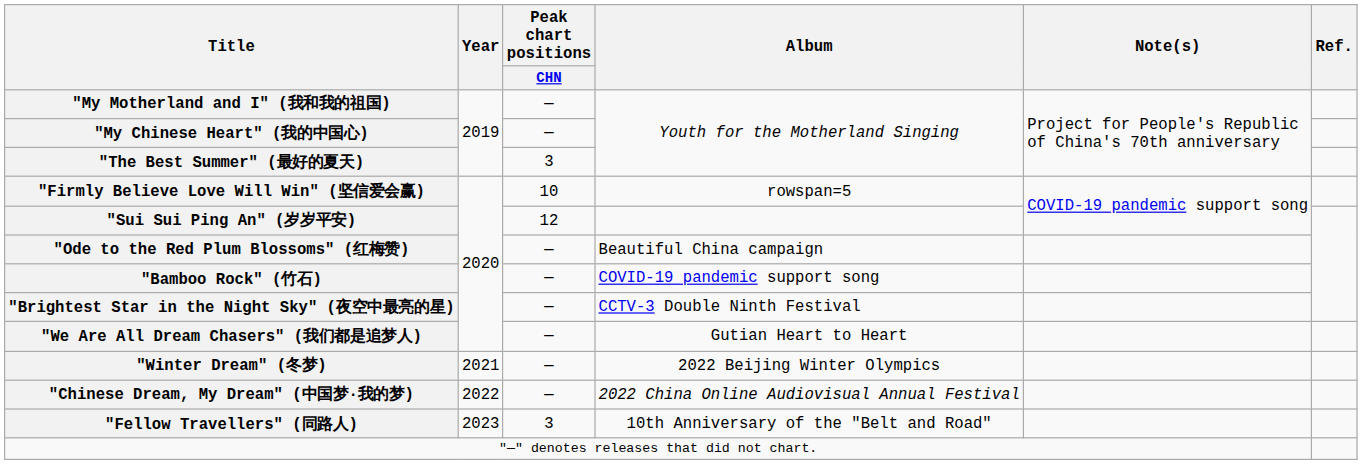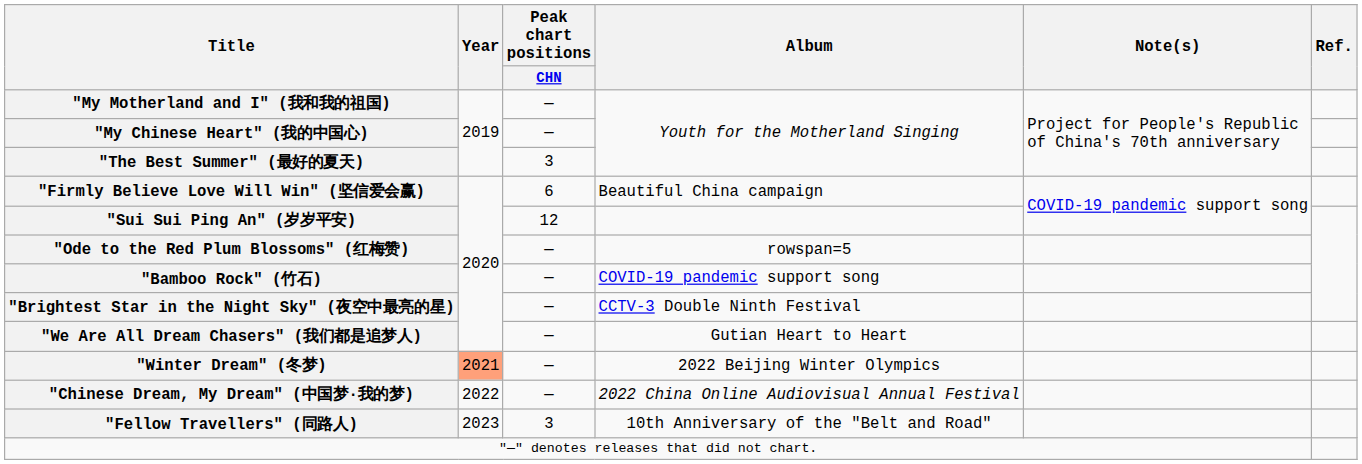(549, 191) 10 -> (549, 191) 6
(809, 191) rowspan=5 -> (711, 191) Beautiful China campaign
(711, 249) Beautiful China campaign -> (809, 249) rowspan=5
(481, 365) no background -> (481, 365) lightsalmon background
